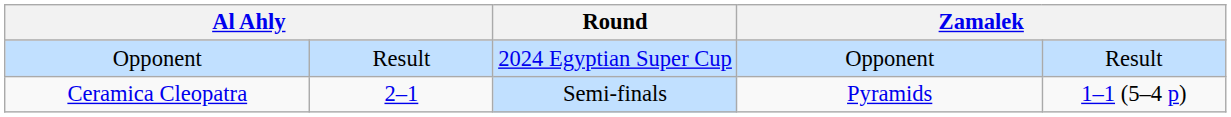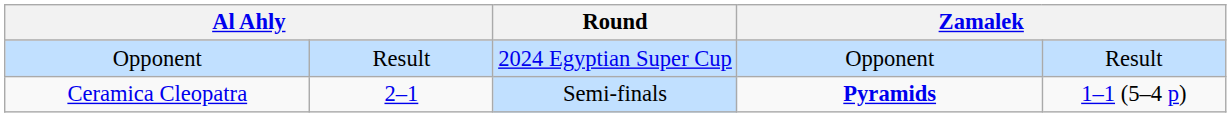(890, 93) normal -> (890, 93) bold
